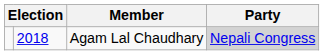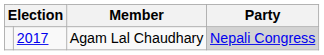(33, 38) 2018 -> (33, 38) 2017
